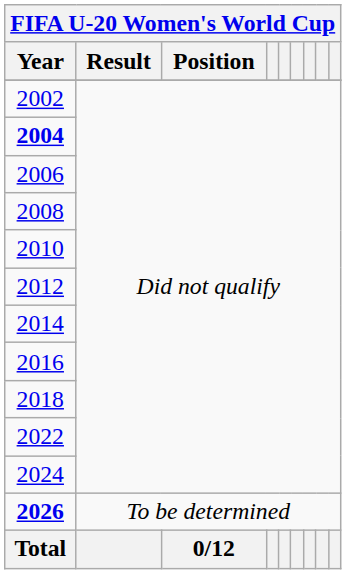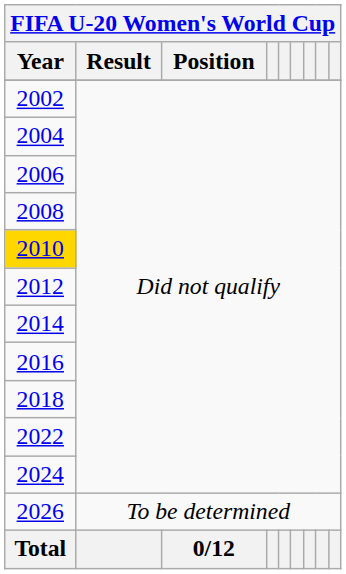(40, 135) bold -> (40, 135) normal
(40, 248) no background -> (40, 248) gold background
(40, 511) bold -> (40, 511) normal
